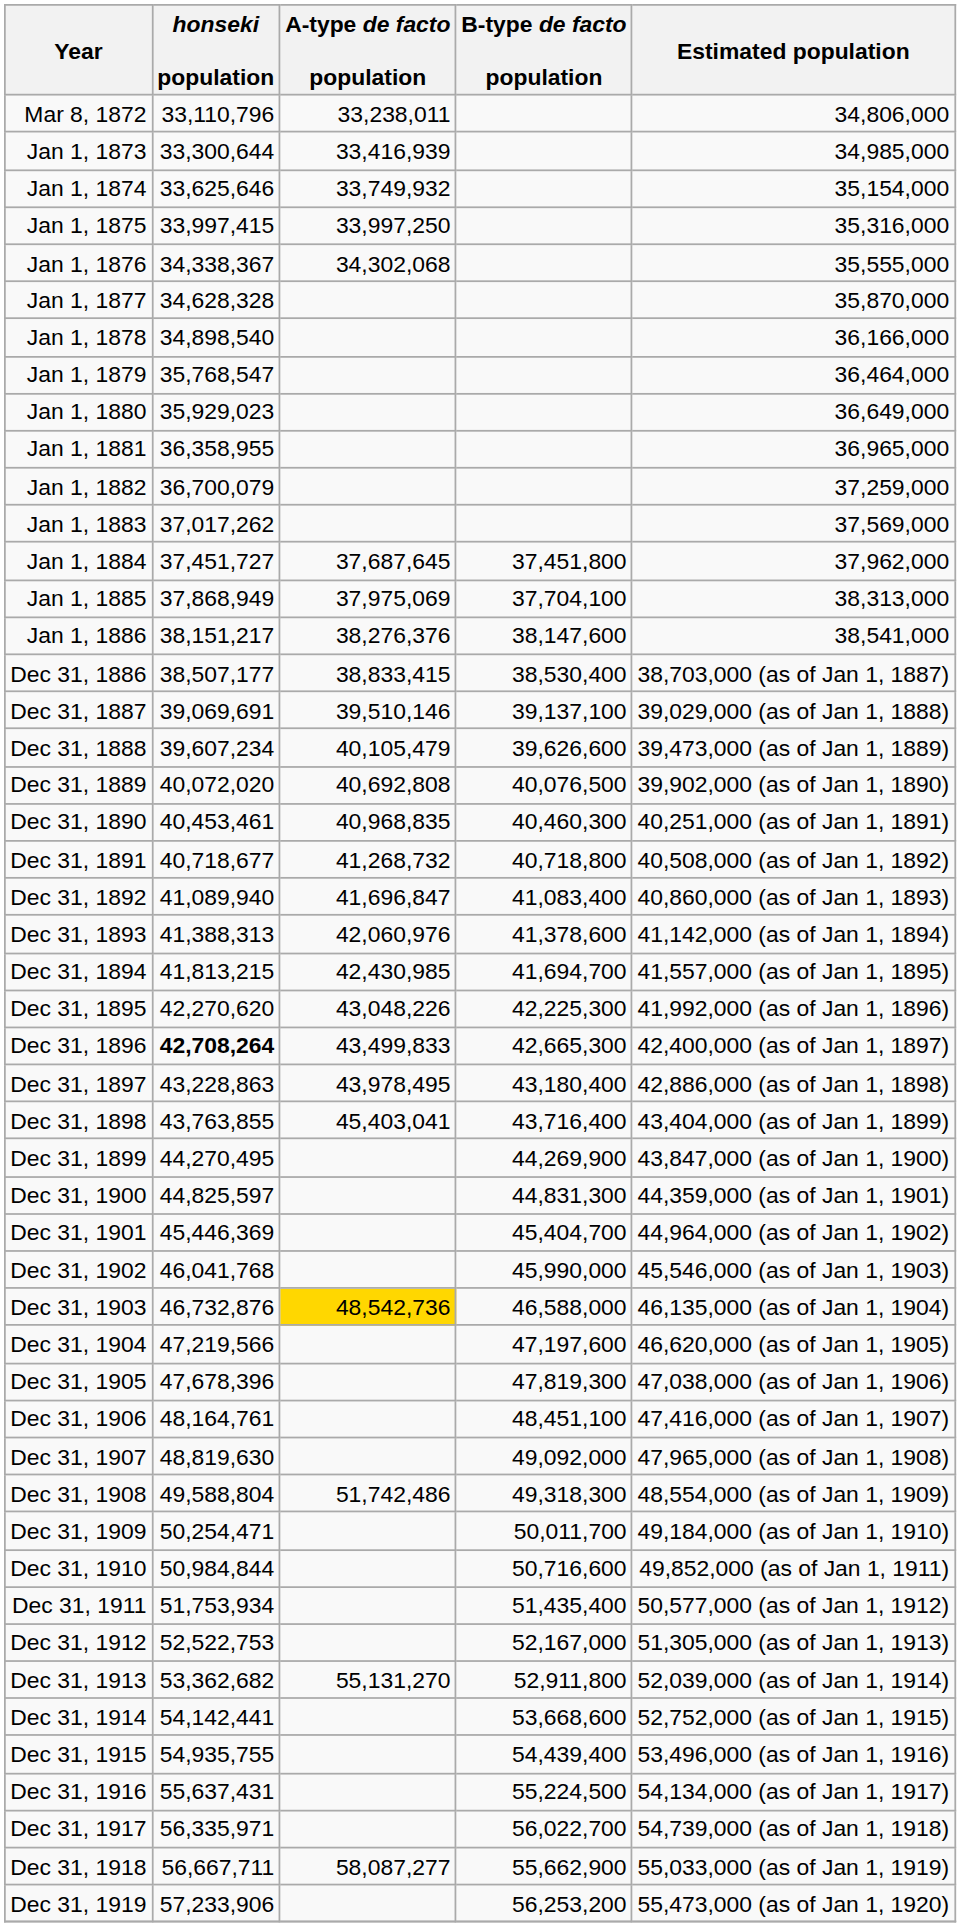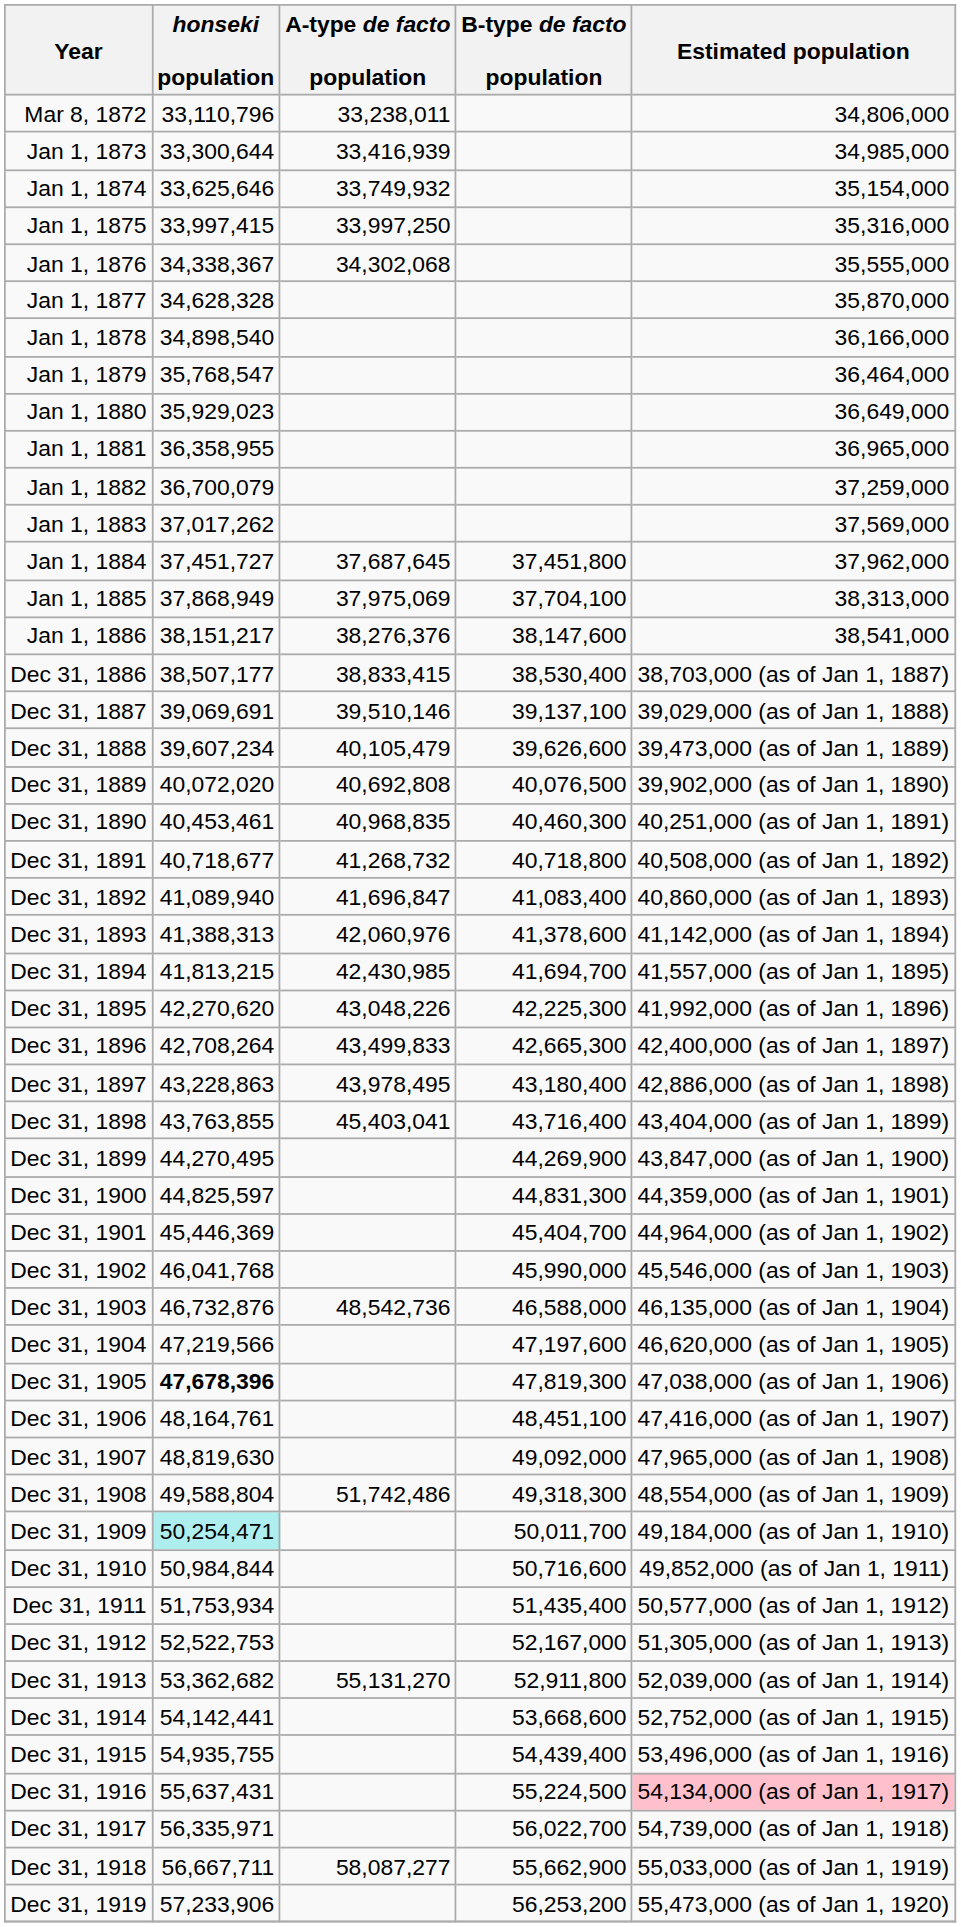(217, 1046) bold -> (217, 1046) normal
(393, 1307) gold background -> (393, 1307) no background
(217, 1381) normal -> (217, 1381) bold
(217, 1531) no background -> (217, 1531) paleturquoise background
(793, 1792) no background -> (793, 1792) pink background
